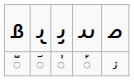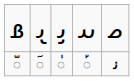(115, 64) normal -> (115, 64) bold
